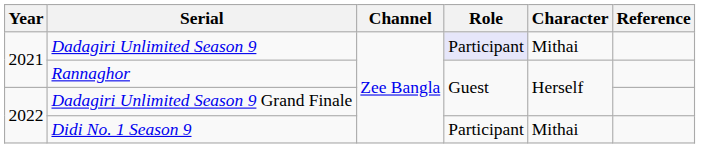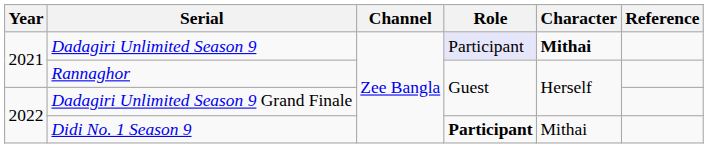(555, 45) normal -> (566, 45) bold
(486, 128) normal -> (490, 128) bold
